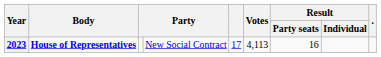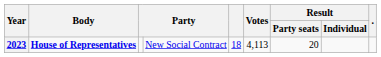(236, 45) 17 -> (236, 45) 18
(314, 45) 16 -> (314, 45) 20
